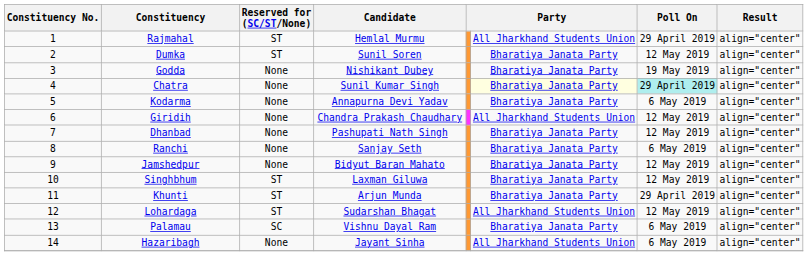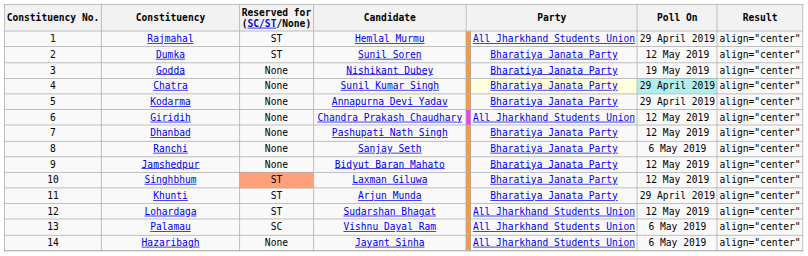(677, 102) 6 May 2019 -> (677, 102) 29 April 2019
(276, 180) no background -> (276, 180) lightsalmon background
(554, 227) Bharatiya Janata Party -> (554, 227) All Jharkhand Students Union
